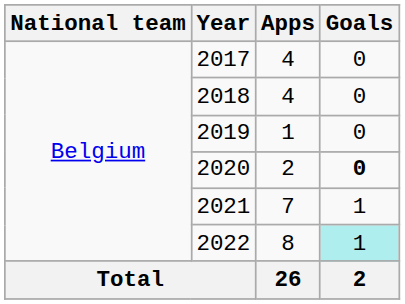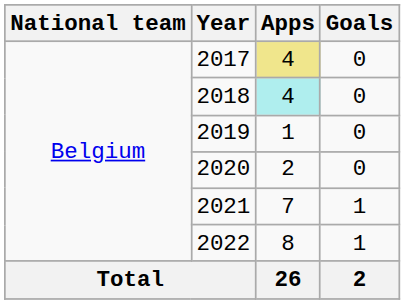(288, 60) no background -> (288, 60) khaki background
(288, 97) no background -> (288, 97) paleturquoise background
(360, 170) bold -> (360, 170) normal
(360, 243) paleturquoise background -> (360, 243) no background
